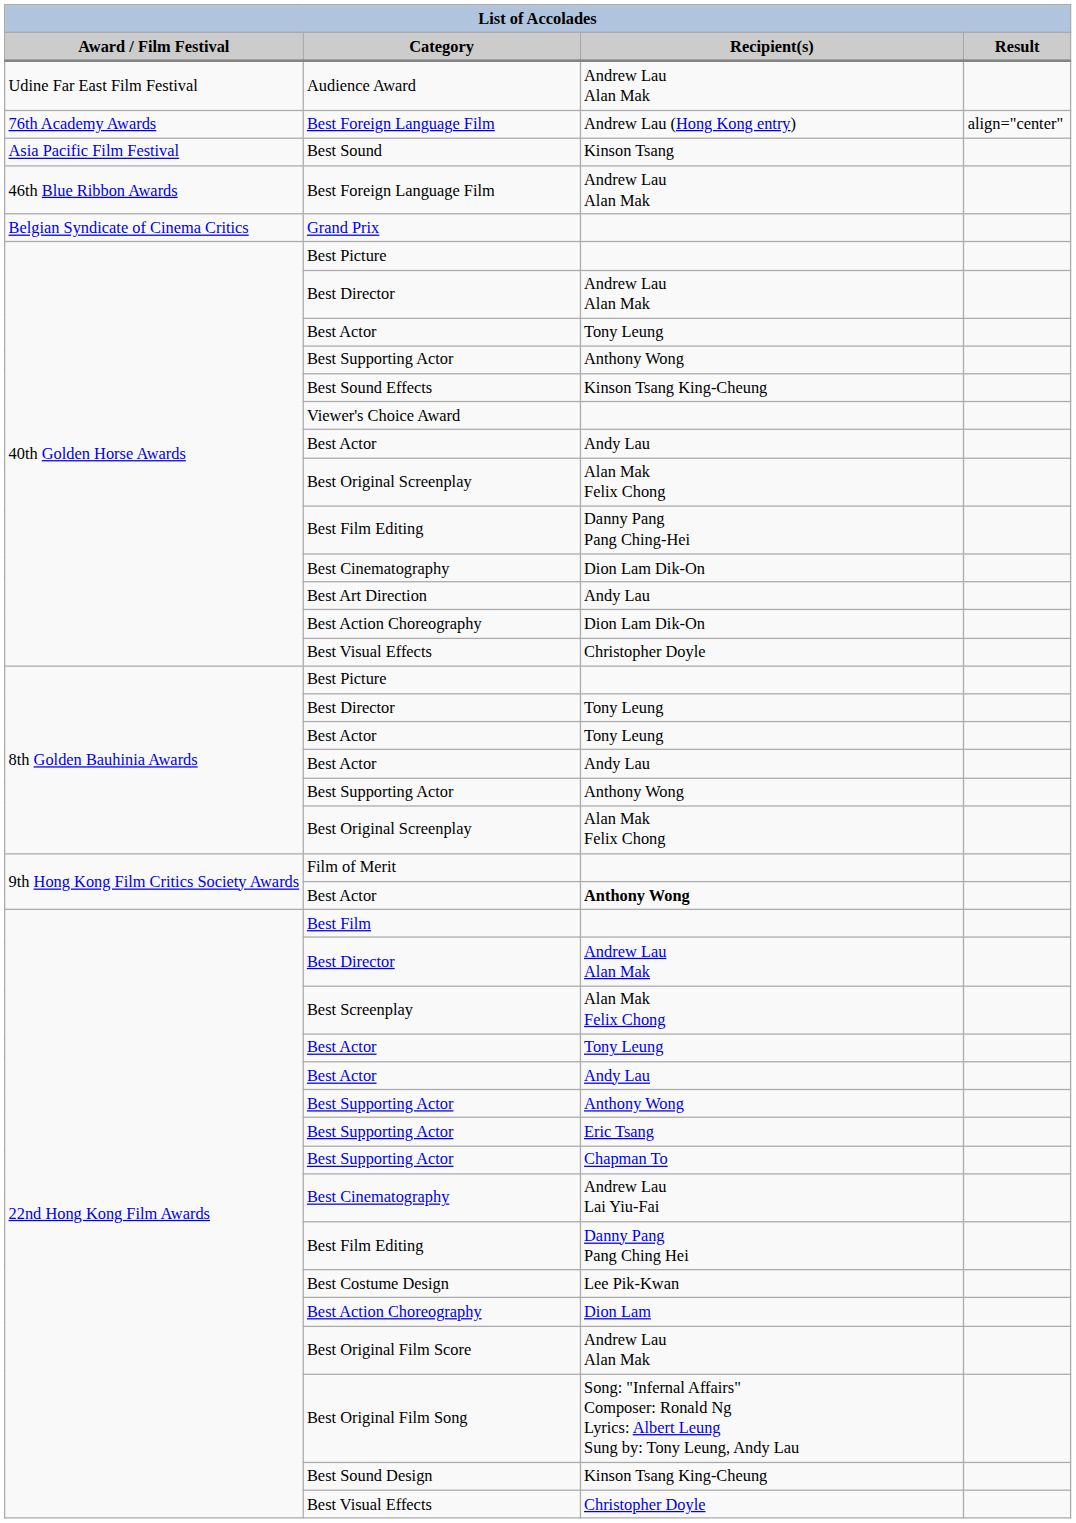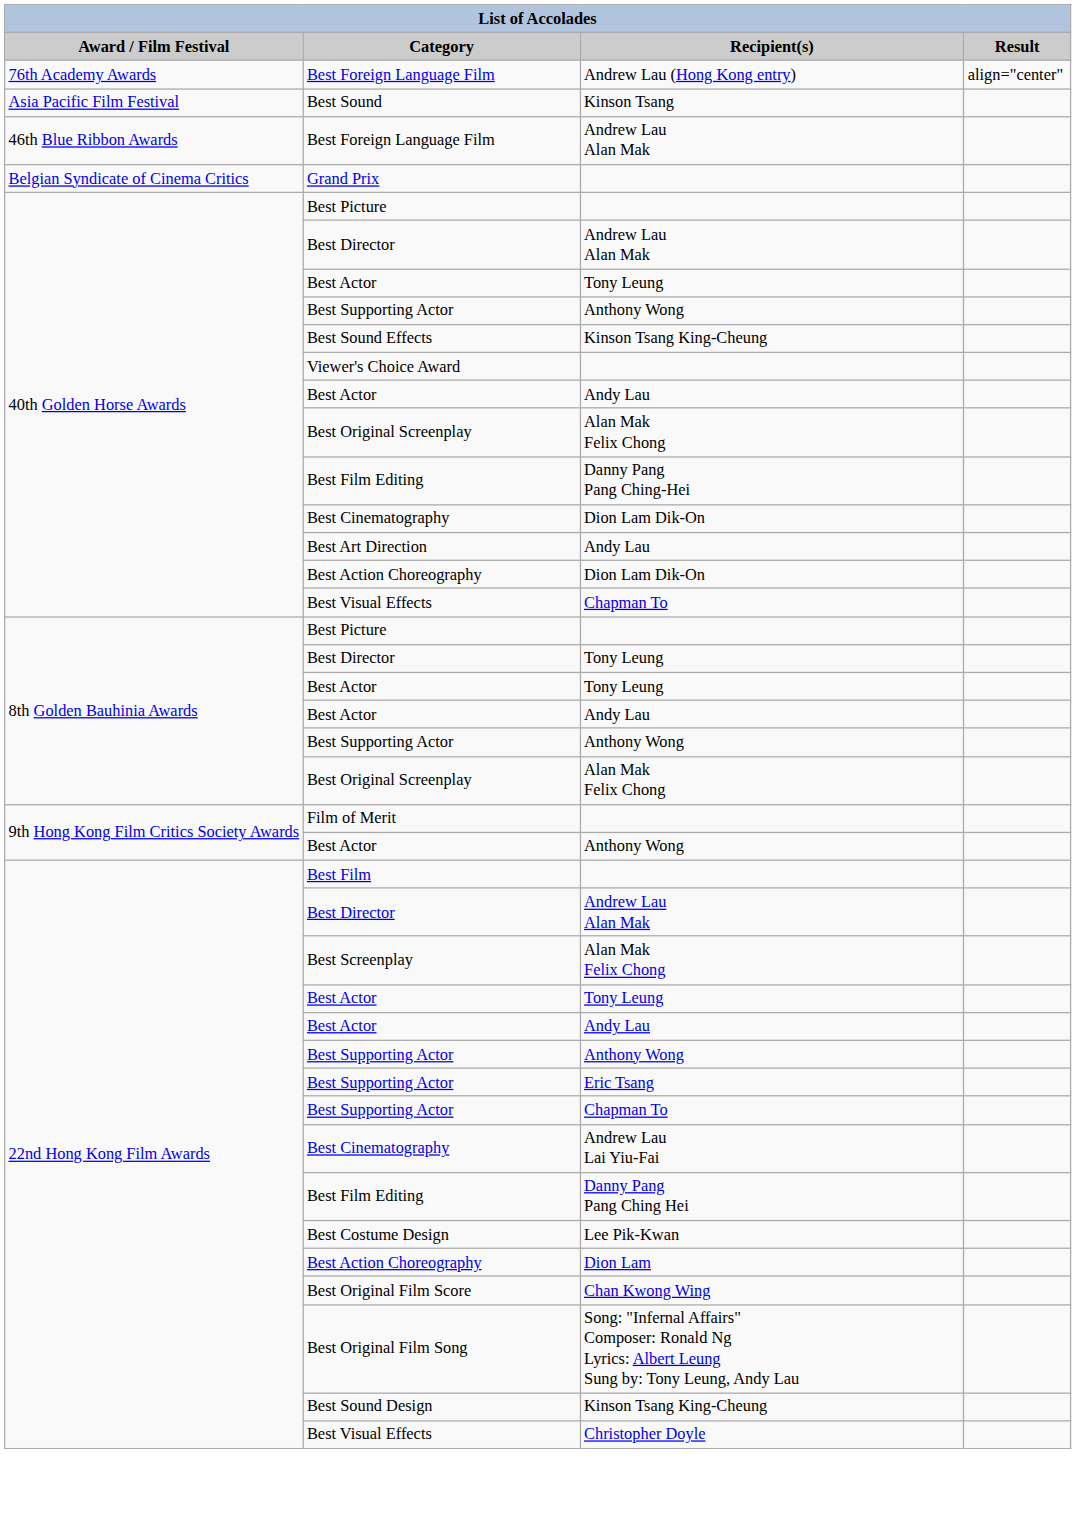- row: (103, 85)
(645, 651) Christopher Doyle -> (626, 602) Chapman To
(637, 895) bold -> (634, 846) normal
(625, 1349) Andrew Lau Alan Mak -> (647, 1290) Chan Kwong Wing
